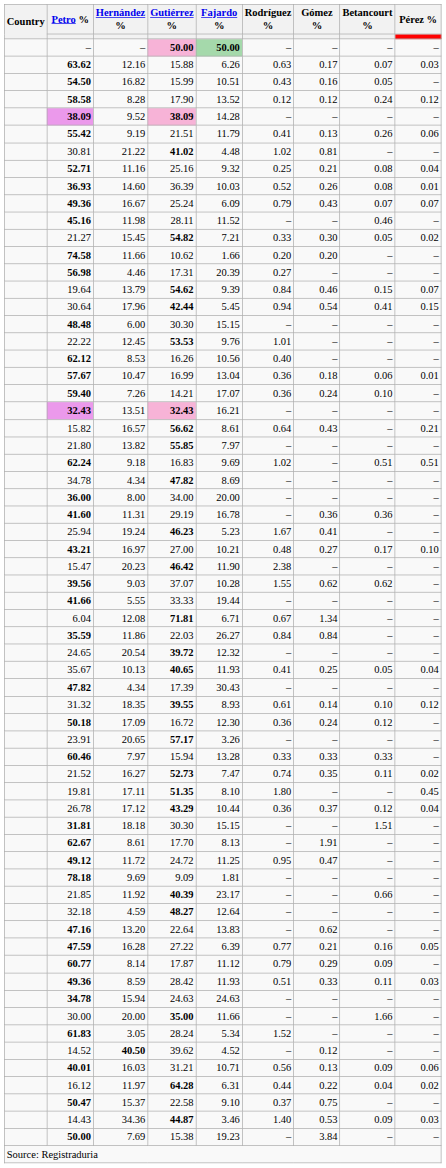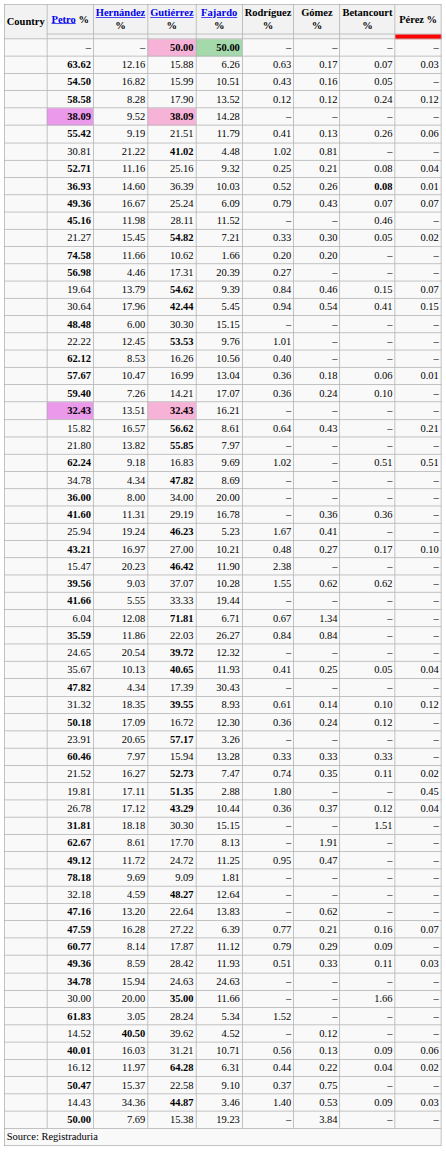(383, 186) normal -> (383, 186) bold
(231, 791) 8.10 -> (231, 791) 2.88
- row: (134, 895)
(430, 947) 0.05 -> (430, 929) 0.07
